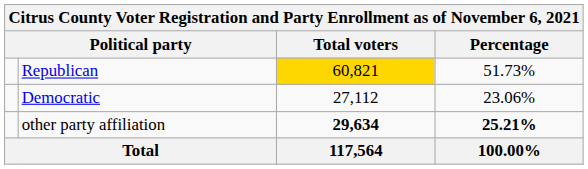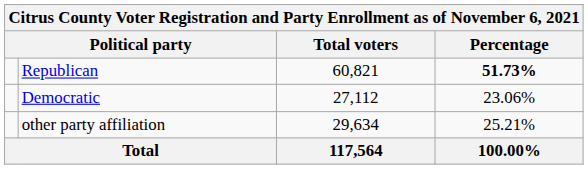(356, 71) gold background -> (356, 71) no background
(509, 71) normal -> (509, 71) bold
(356, 124) bold -> (356, 124) normal
(509, 124) bold -> (509, 124) normal
